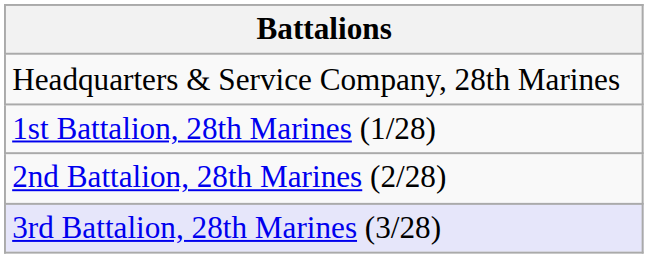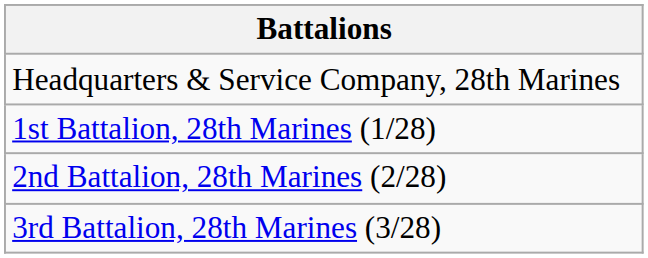(227, 227) lavender background -> (227, 227) no background
